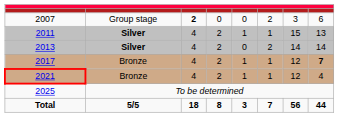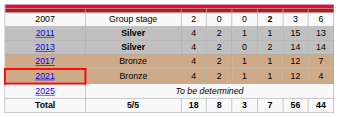(194, 20) bold -> (194, 20) normal
(270, 20) normal -> (270, 20) bold
(321, 62) bold -> (321, 62) normal
